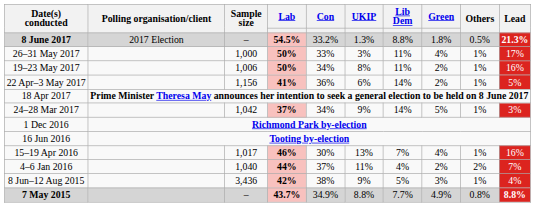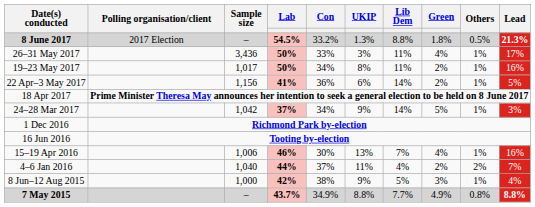(246, 54) 1,000 -> (246, 54) 3,436
(246, 68) 1,006 -> (246, 68) 1,017
(246, 153) 1,017 -> (246, 153) 1,006
(246, 181) 3,436 -> (246, 181) 1,000
